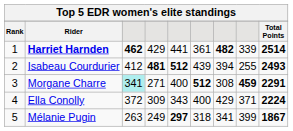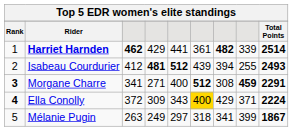(15, 83) normal -> (15, 83) bold
(133, 83) paleturquoise background -> (133, 83) no background
(15, 100) normal -> (15, 100) bold
(202, 100) no background -> (202, 100) gold background
(179, 117) bold -> (179, 117) normal
